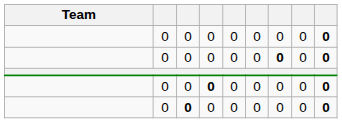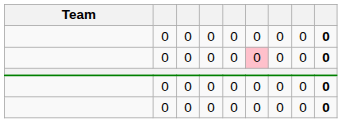(257, 57) no background -> (257, 57) pink background
(280, 57) bold -> (280, 57) normal
(211, 86) bold -> (211, 86) normal
(188, 107) bold -> (188, 107) normal
